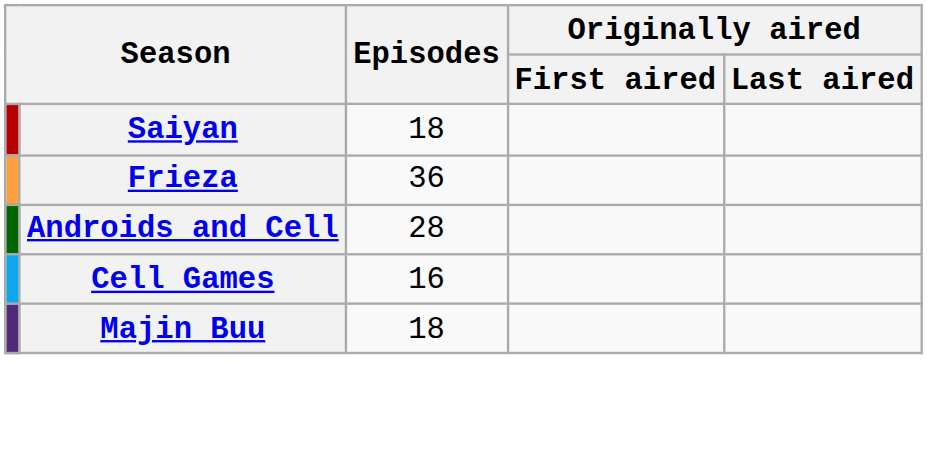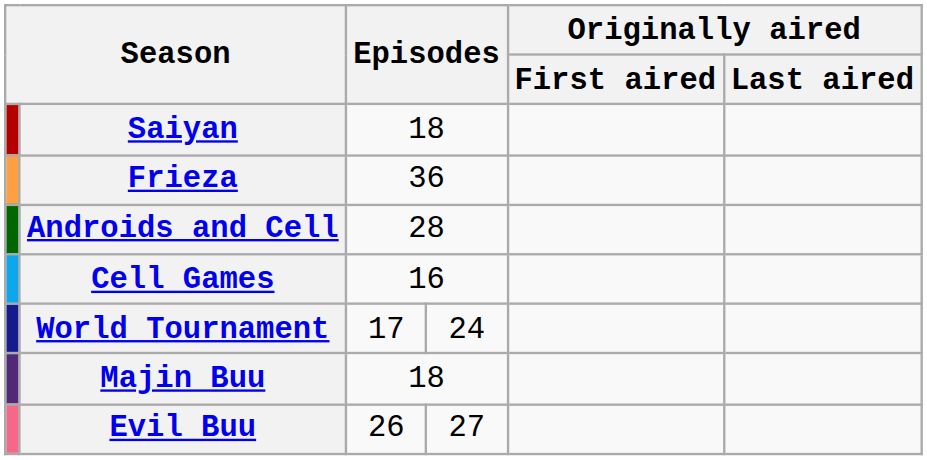+ row: (183, 329)
+ row: (183, 428)
